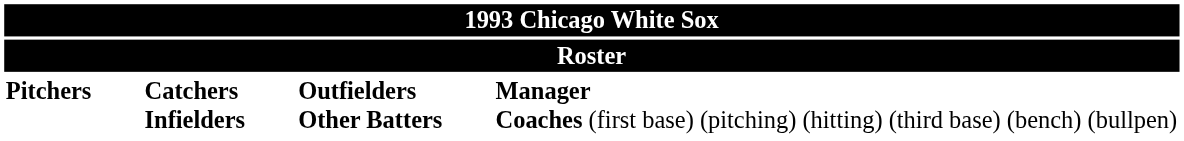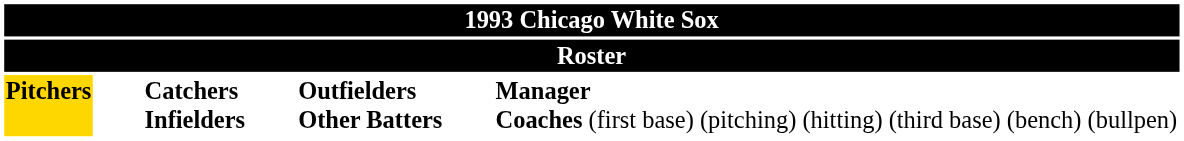(49, 90) no background -> (49, 90) gold background
